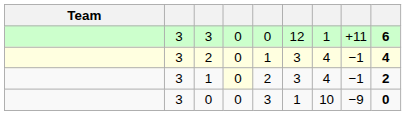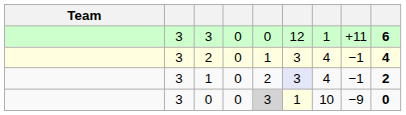(238, 79) lightyellow background -> (238, 79) no background
(297, 79) no background -> (297, 79) lavender background
(268, 100) no background -> (268, 100) lightgrey background
(297, 100) no background -> (297, 100) lightyellow background
